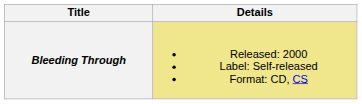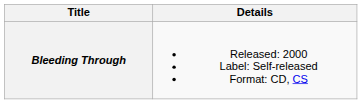(255, 66) khaki background -> (255, 66) no background
